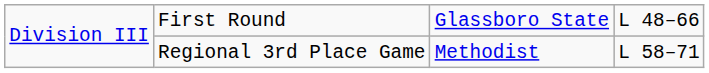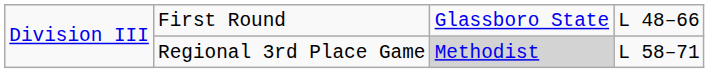(487, 52) no background -> (487, 52) lightgrey background
